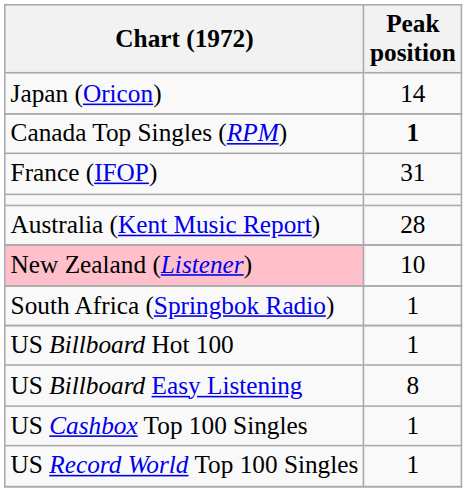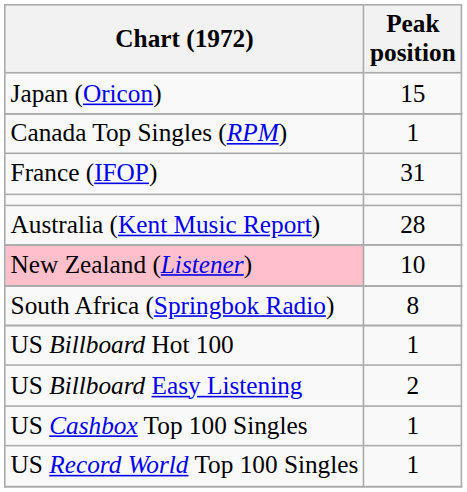(413, 93) 14 -> (413, 93) 15
(413, 133) bold -> (413, 133) normal
(413, 305) 1 -> (413, 305) 8
(413, 385) 8 -> (413, 385) 2
